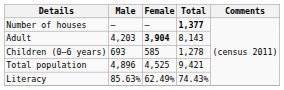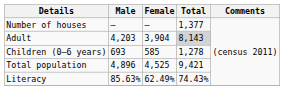(191, 25) bold -> (191, 25) normal
(157, 38) bold -> (157, 38) normal
(191, 38) no background -> (191, 38) lightgrey background
